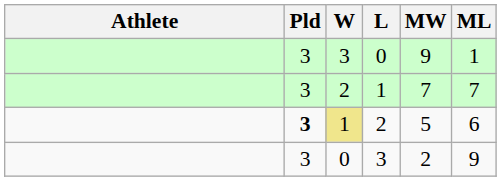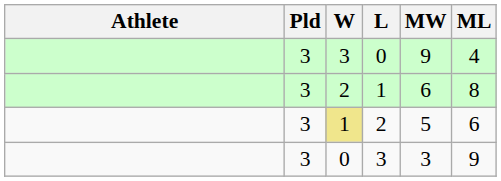(474, 55) 1 -> (474, 55) 4
(426, 90) 7 -> (426, 90) 6
(474, 90) 7 -> (474, 90) 8
(305, 124) bold -> (305, 124) normal
(426, 158) 2 -> (426, 158) 3
